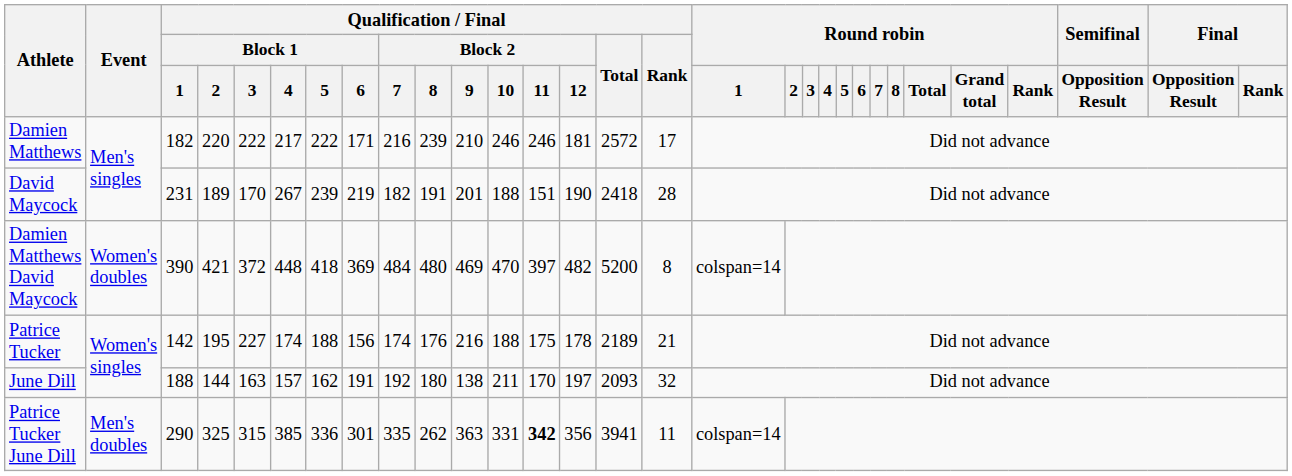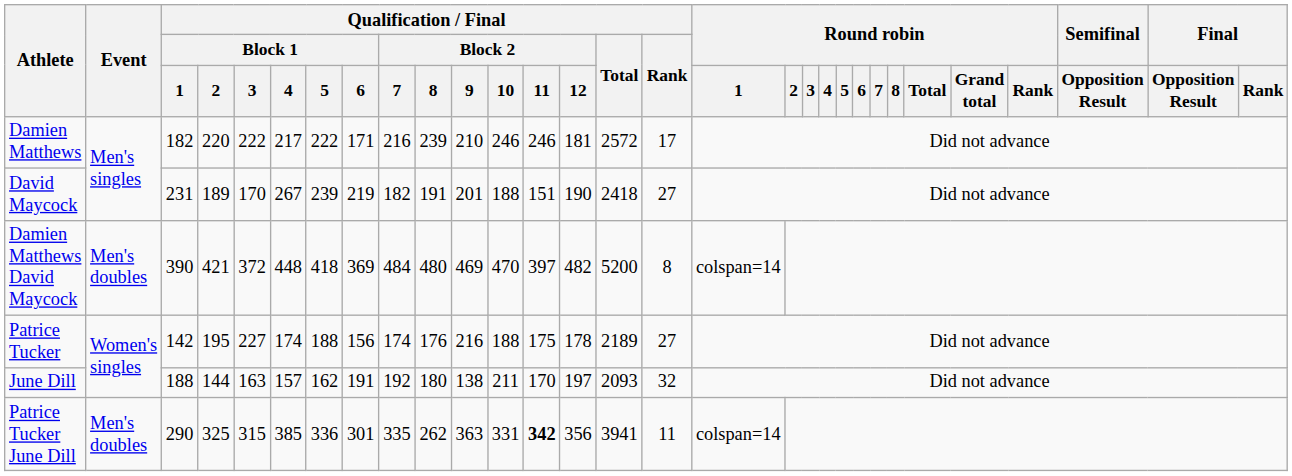(667, 193) 28 -> (667, 193) 27
(124, 267) Women's doubles -> (119, 267) Men's doubles
(667, 340) 21 -> (667, 340) 27
